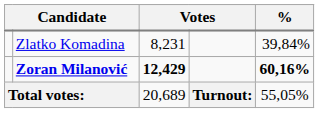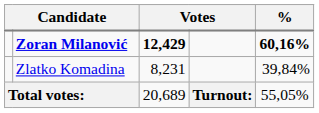rows swapped: (72, 69) <-> (70, 44)
